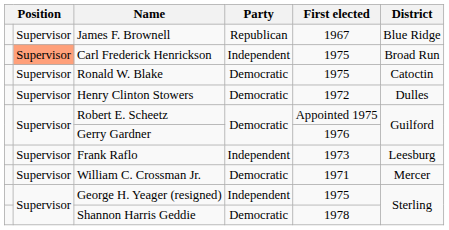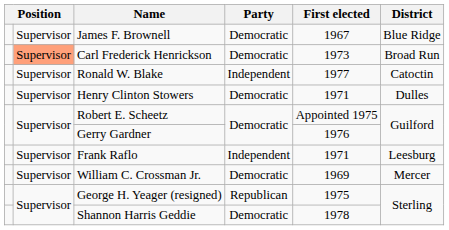(259, 34) Republican -> (259, 34) Democratic
(259, 54) Independent -> (259, 54) Democratic
(337, 54) 1975 -> (337, 54) 1973
(259, 74) Democratic -> (259, 74) Independent
(337, 74) 1975 -> (337, 74) 1977
(337, 94) 1972 -> (337, 94) 1971
(337, 154) 1973 -> (337, 154) 1971
(337, 174) 1971 -> (337, 174) 1969
(259, 194) Independent -> (259, 194) Republican
